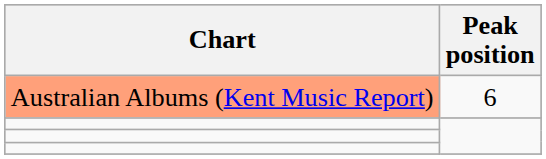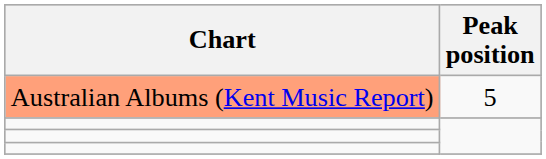(490, 96) 6 -> (490, 96) 5
